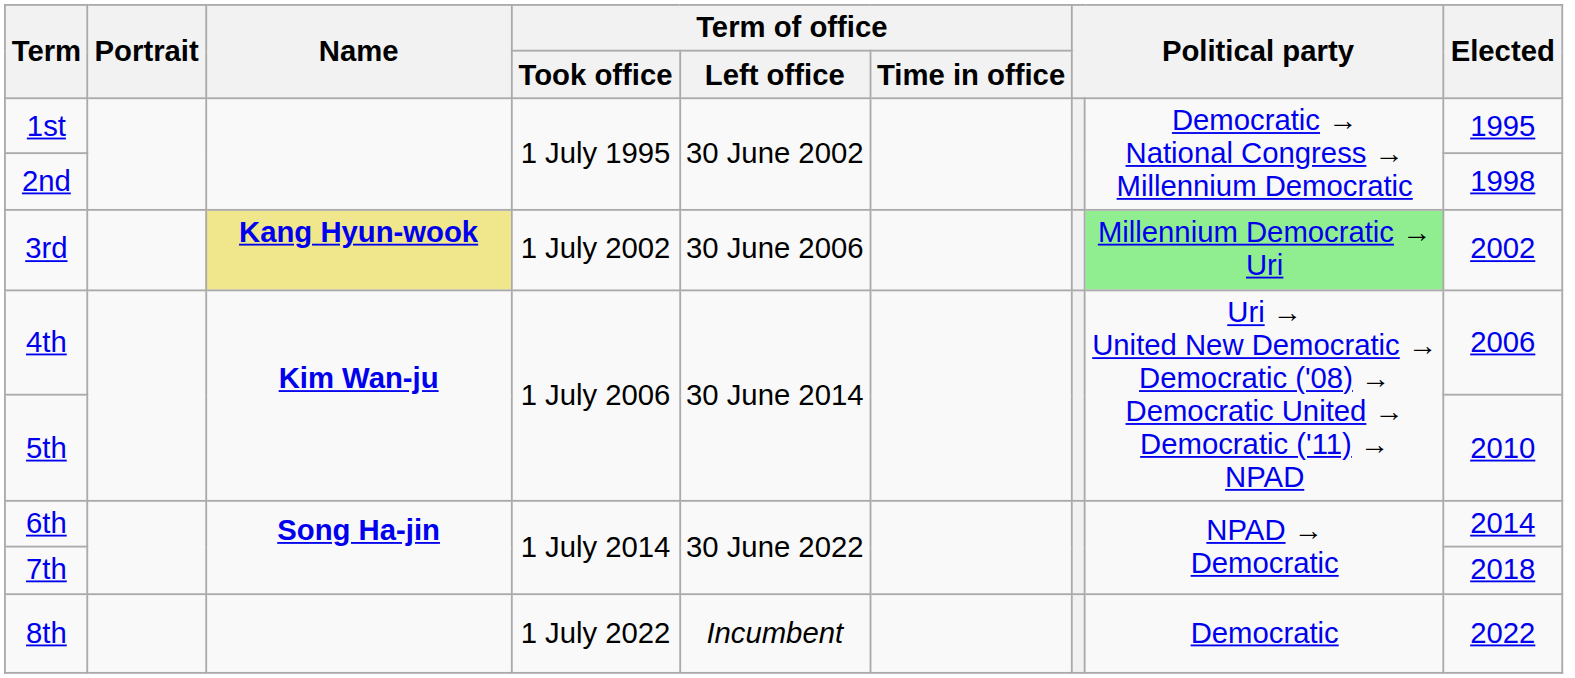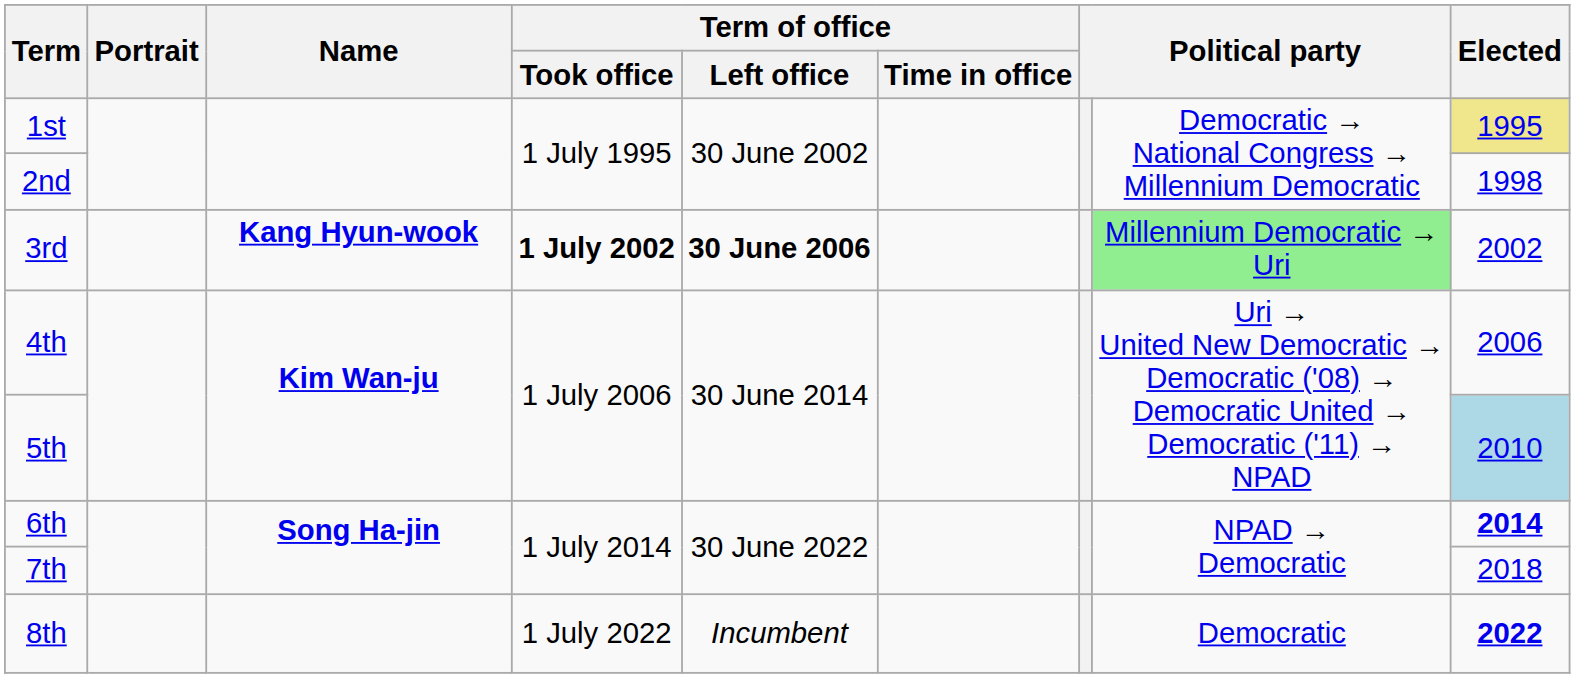(1503, 125) no background -> (1510, 125) khaki background
(359, 232) khaki background -> (359, 232) no background
(596, 249) normal -> (597, 249) bold
(775, 249) normal -> (779, 249) bold
(1503, 447) no background -> (1510, 447) lightblue background
(1503, 523) normal -> (1510, 523) bold
(1503, 632) normal -> (1510, 632) bold
